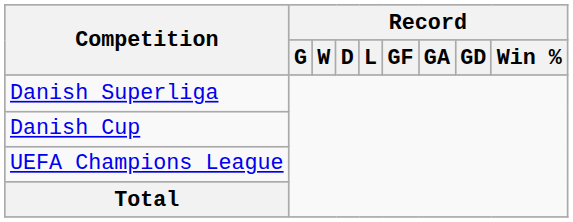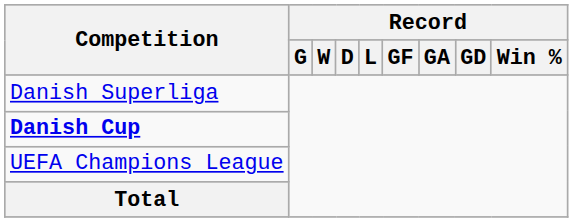(75, 129) normal -> (75, 129) bold
